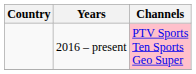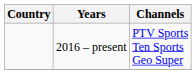(160, 46) pink background -> (160, 46) no background
